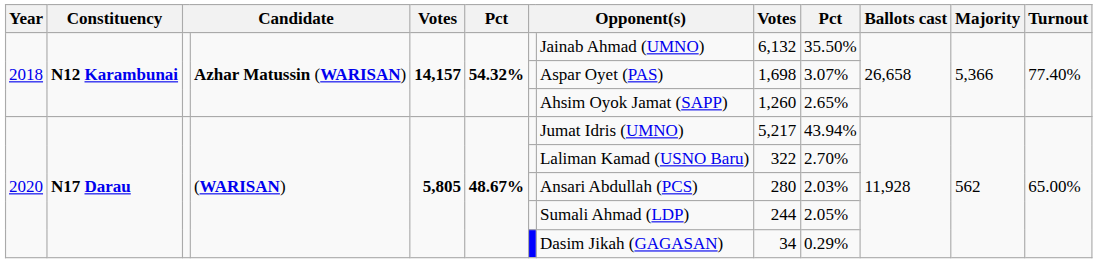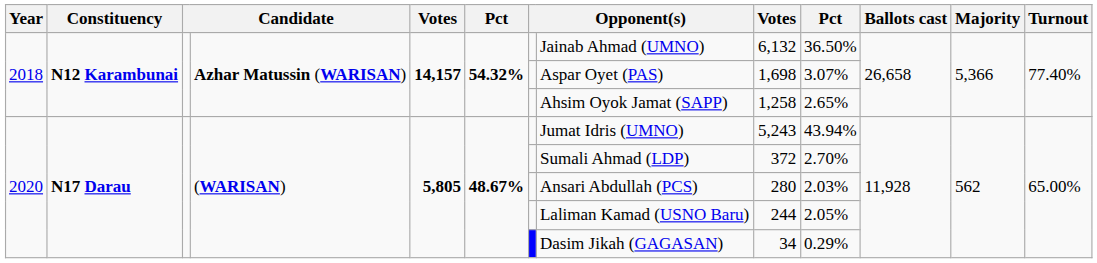(830, 46) 35.50% -> (830, 46) 36.50%
(777, 102) 1,260 -> (777, 102) 1,258
(777, 130) 5,217 -> (777, 130) 5,243
(645, 158) Laliman Kamad (USNO Baru) -> (615, 158) Sumali Ahmad (LDP)
(783, 158) 322 -> (783, 158) 372
(615, 215) Sumali Ahmad (LDP) -> (645, 215) Laliman Kamad (USNO Baru)
